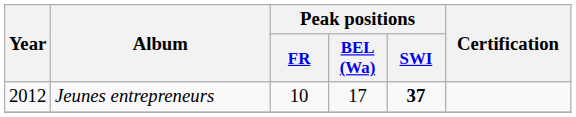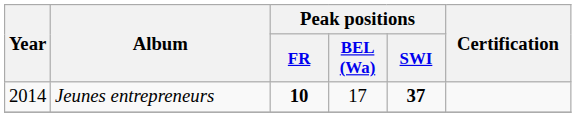(28, 96) 2012 -> (28, 96) 2014
(299, 96) normal -> (299, 96) bold
